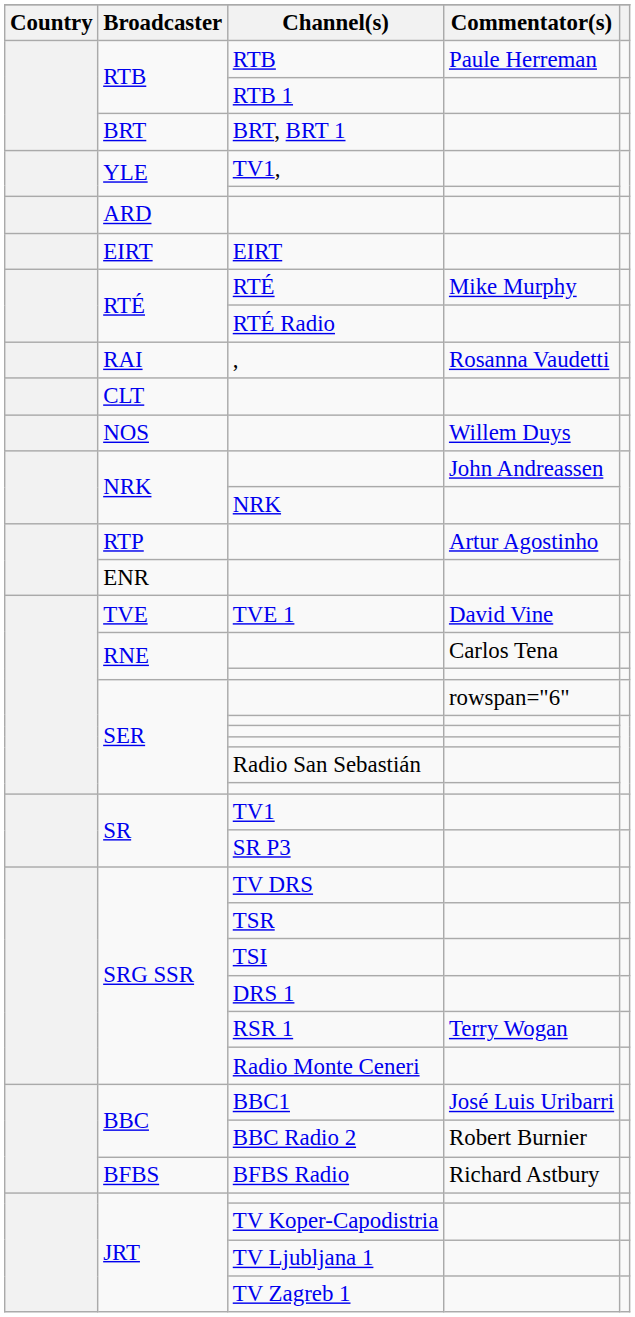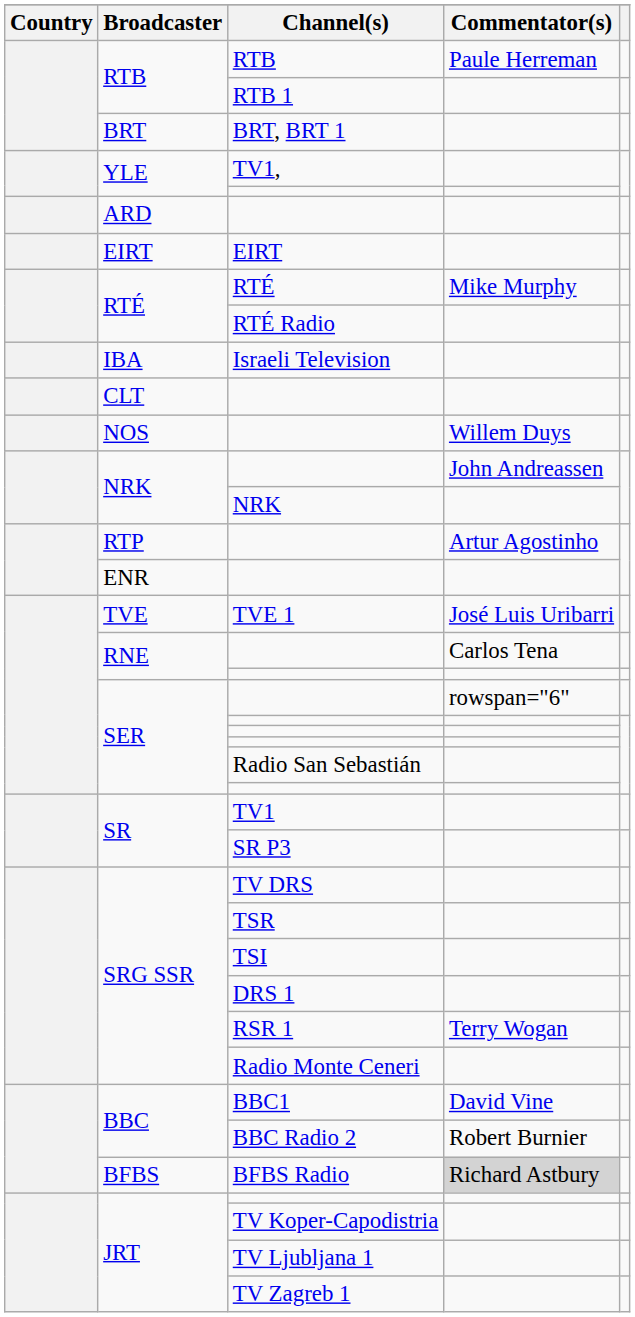+ row: (123, 359)
- row: (123, 359)
(501, 613) David Vine -> (532, 613) José Luis Uribarri
(532, 1101) José Luis Uribarri -> (501, 1101) David Vine
(524, 1174) no background -> (524, 1174) lightgrey background
